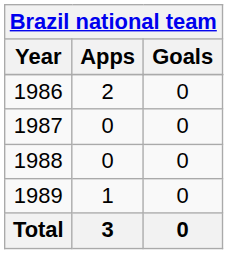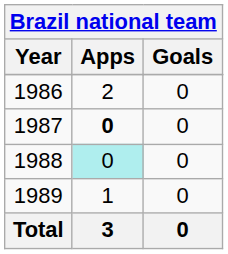(108, 126) normal -> (108, 126) bold
(108, 160) no background -> (108, 160) paleturquoise background
